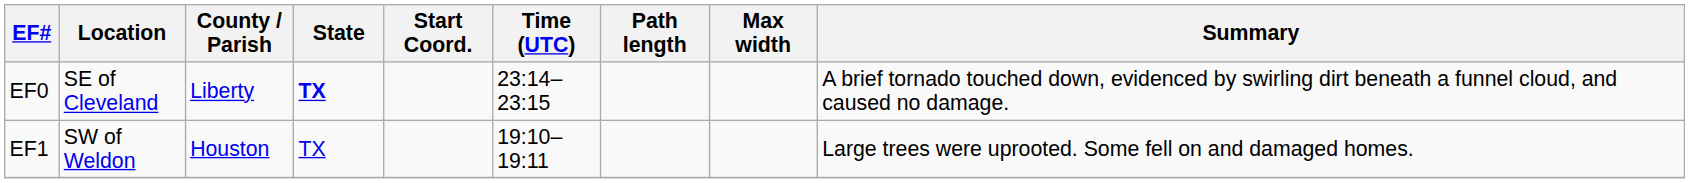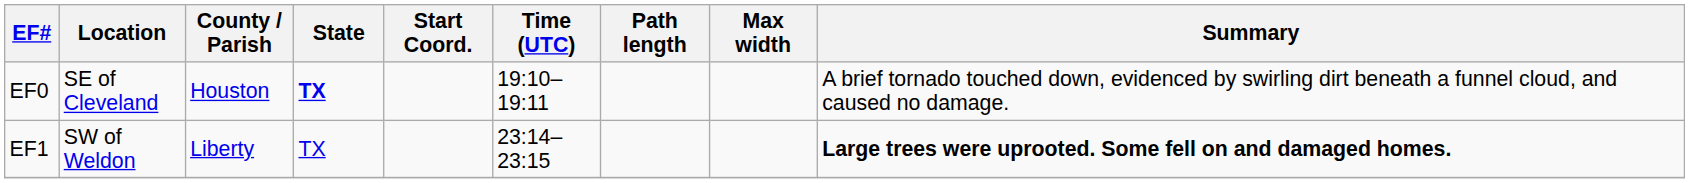(222, 91) Liberty -> (230, 91) Houston
(530, 91) 23:14–23:15 -> (530, 91) 19:10–19:11
(230, 148) Houston -> (222, 148) Liberty
(530, 148) 19:10–19:11 -> (530, 148) 23:14–23:15
(1118, 148) normal -> (1137, 148) bold
